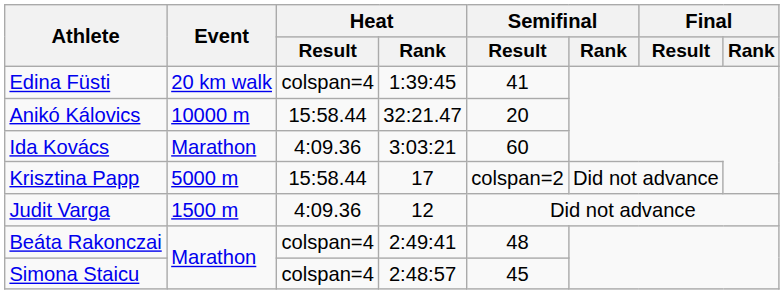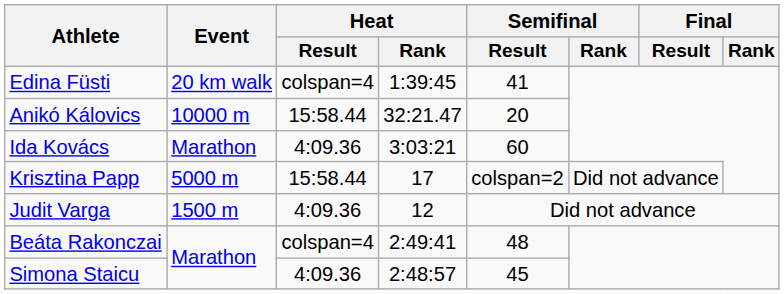(328, 274) colspan=4 -> (328, 274) 4:09.36
